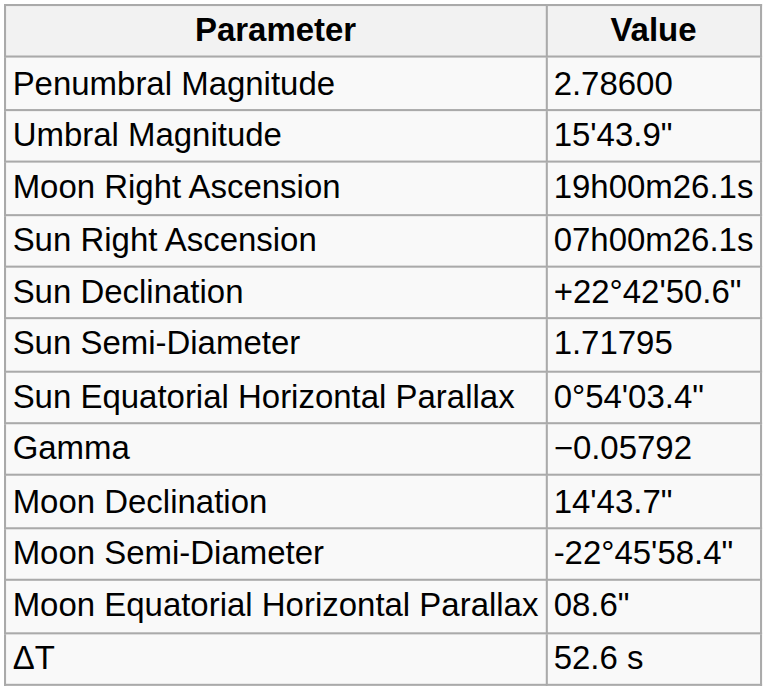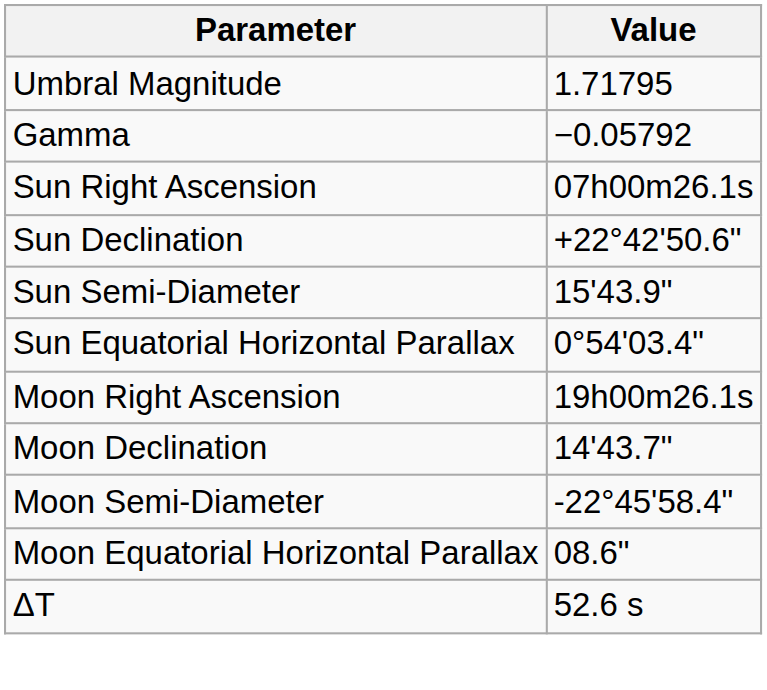- row: (174, 82)
(613, 135) 15'43.9" -> (613, 82) 1.71795
rows swapped: (71, 448) <-> (177, 187)
(613, 344) 1.71795 -> (613, 291) 15'43.9"
